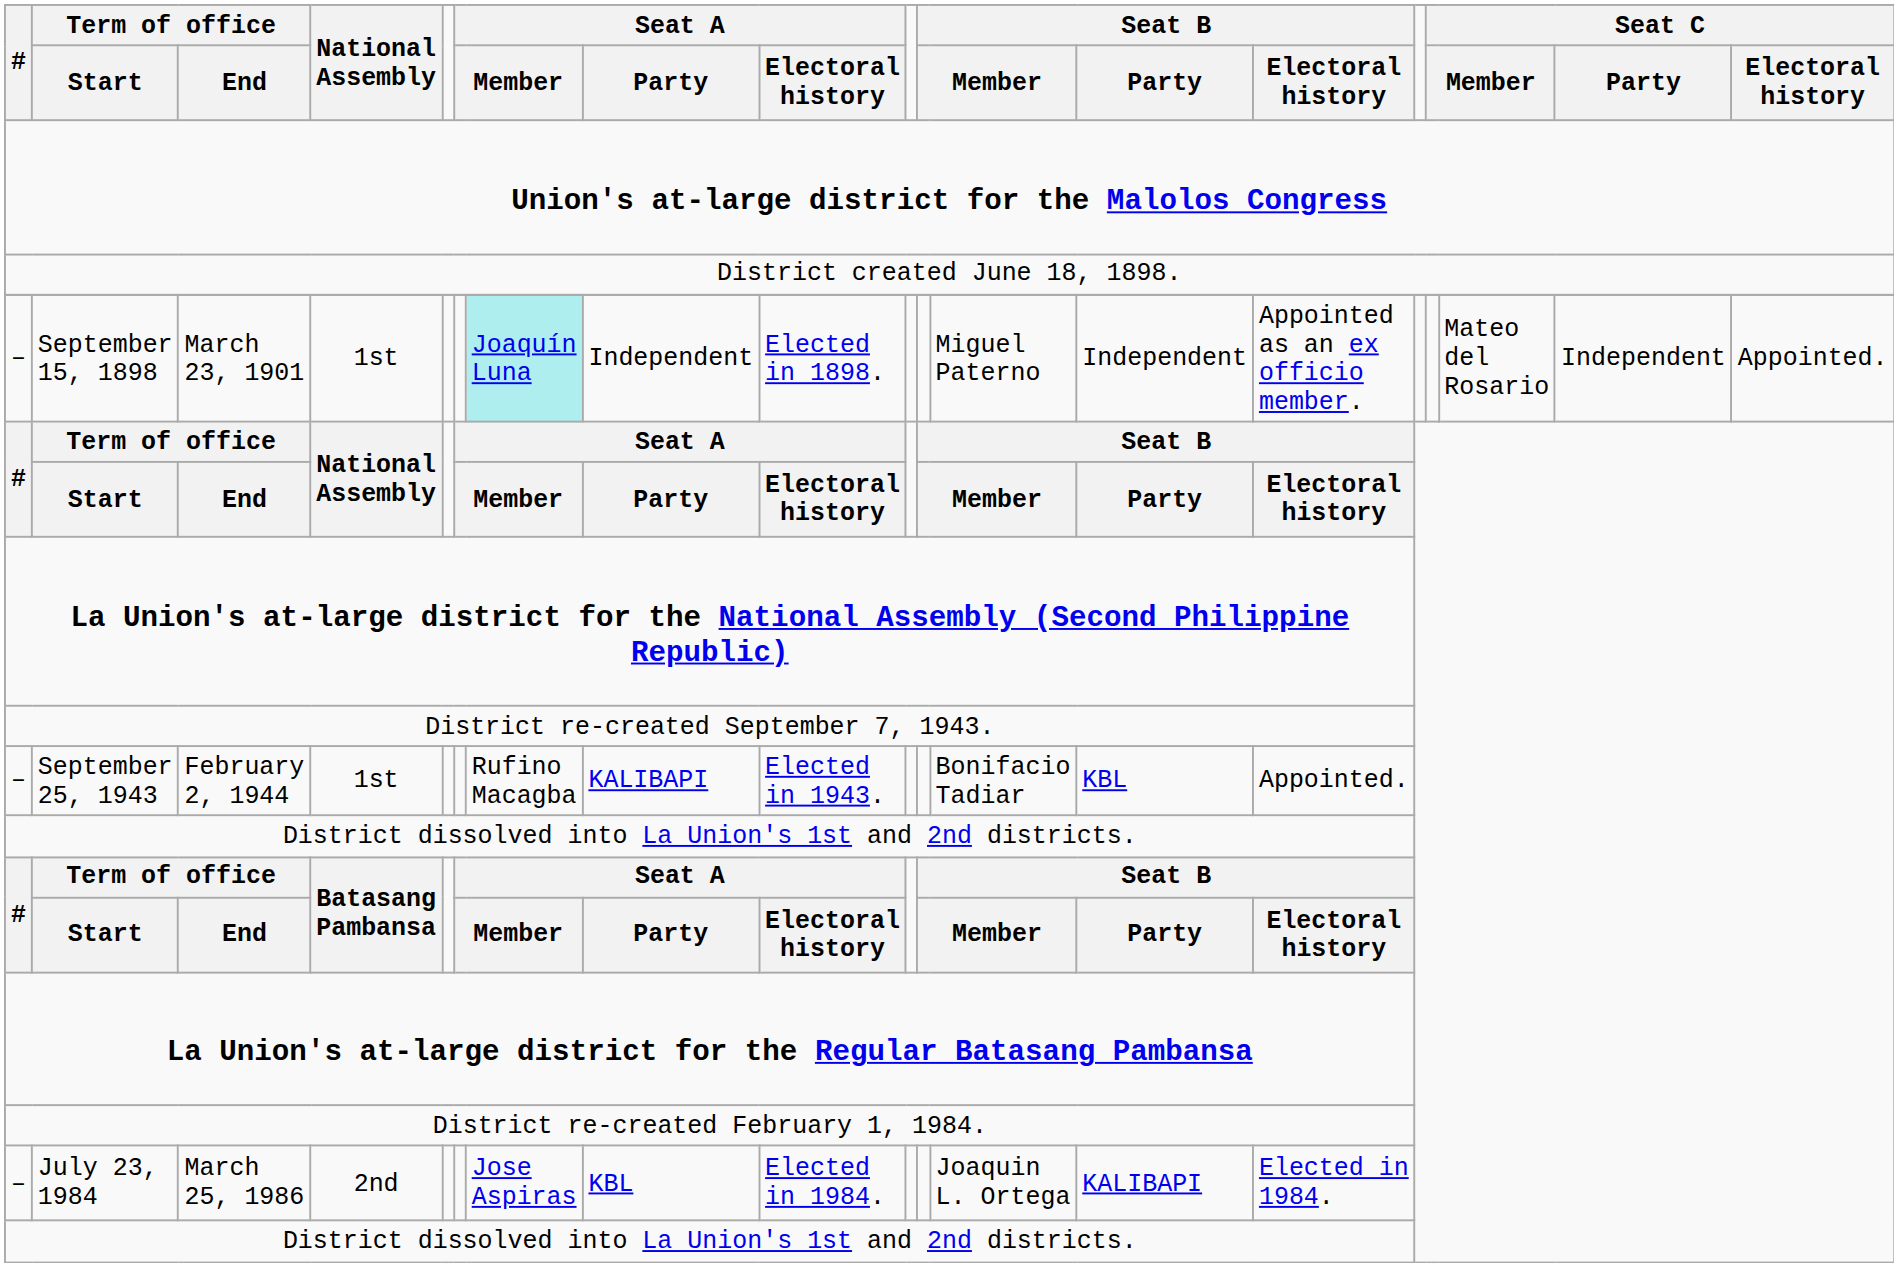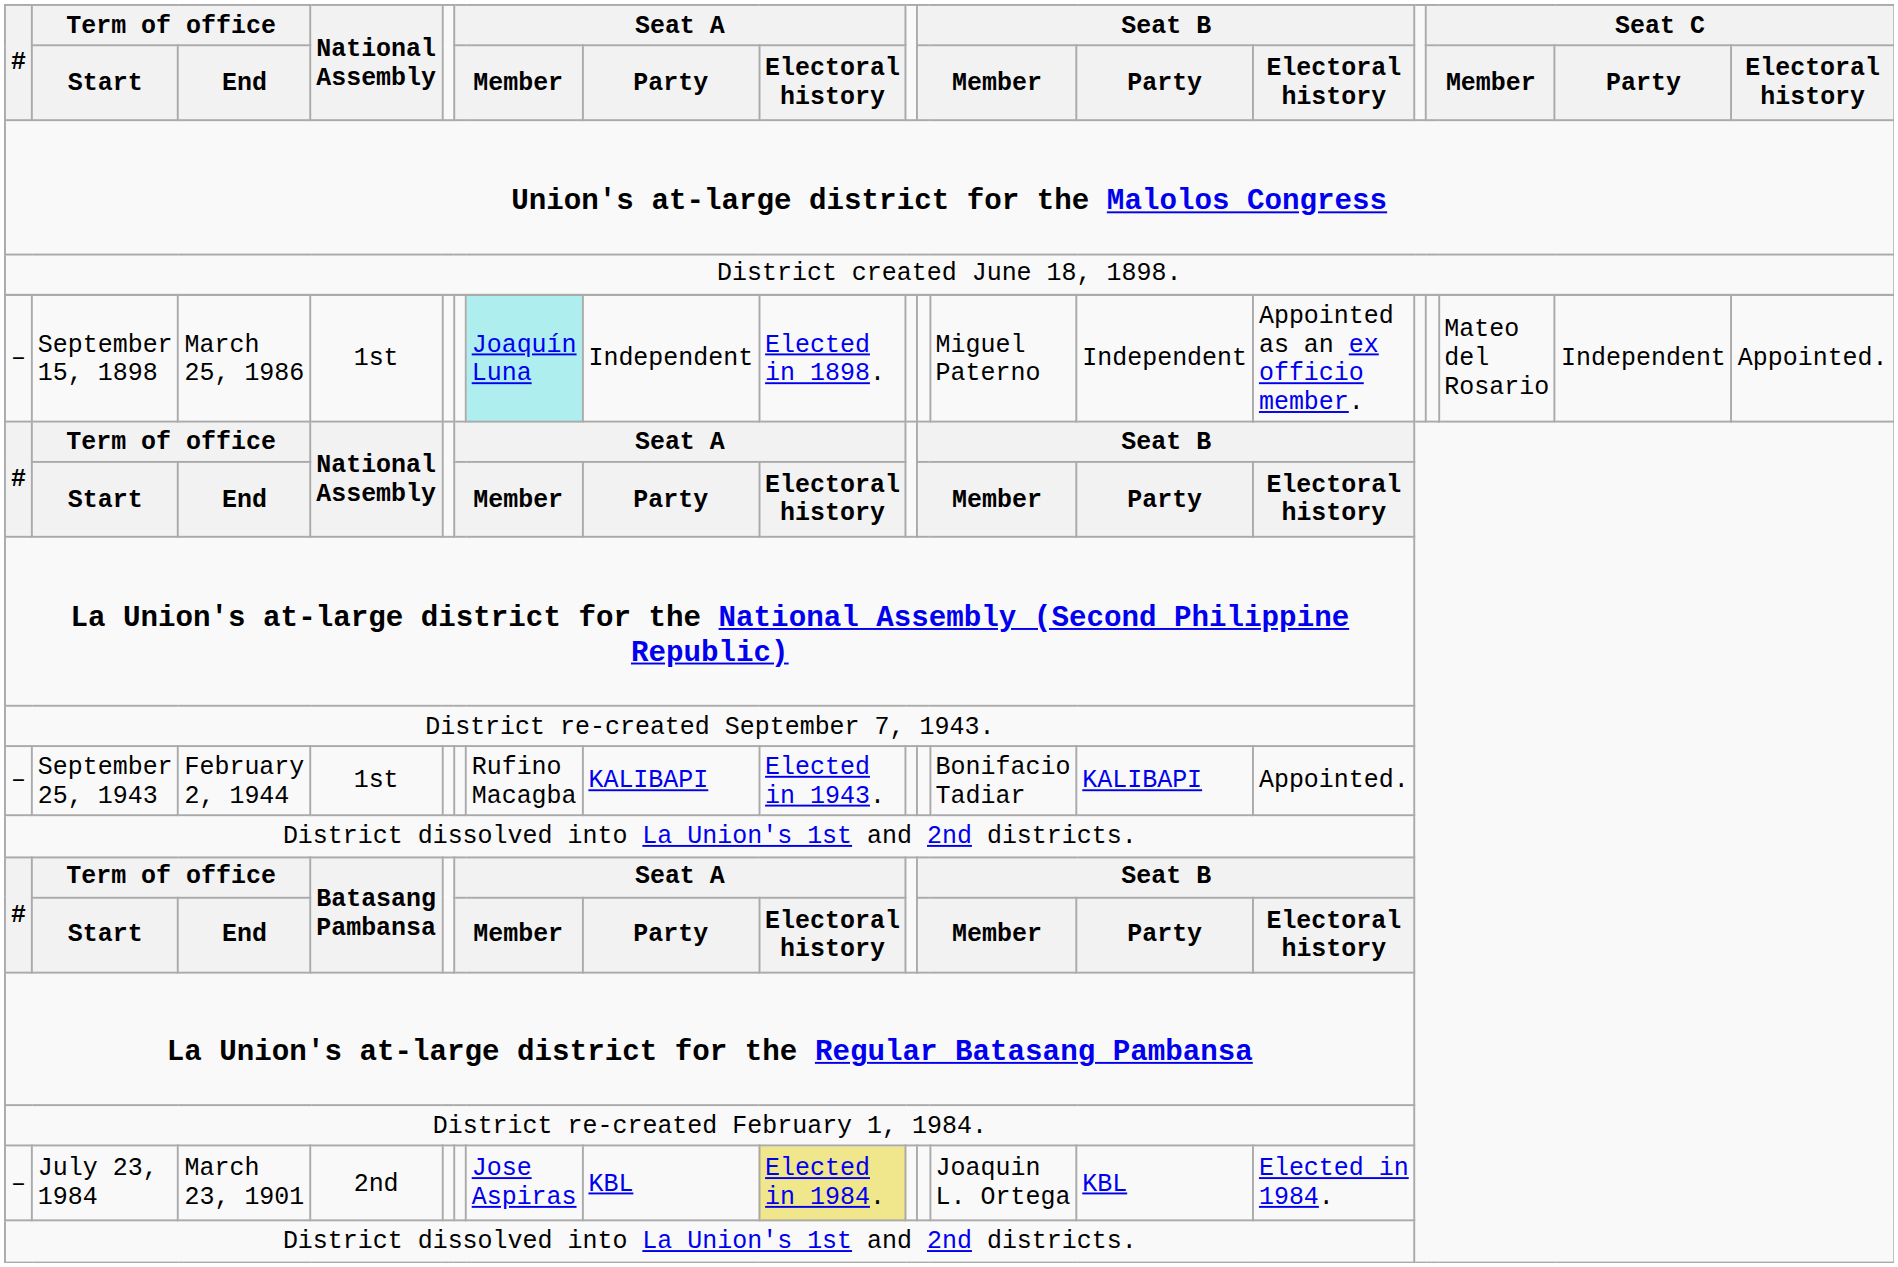(244, 358) March 23, 1901 -> (244, 358) March 25, 1986
(1105, 781) KBL -> (1142, 781) KALIBAPI
(244, 1184) March 25, 1986 -> (244, 1184) March 23, 1901
(825, 1184) no background -> (825, 1184) khaki background
(1142, 1184) KALIBAPI -> (1105, 1184) KBL
